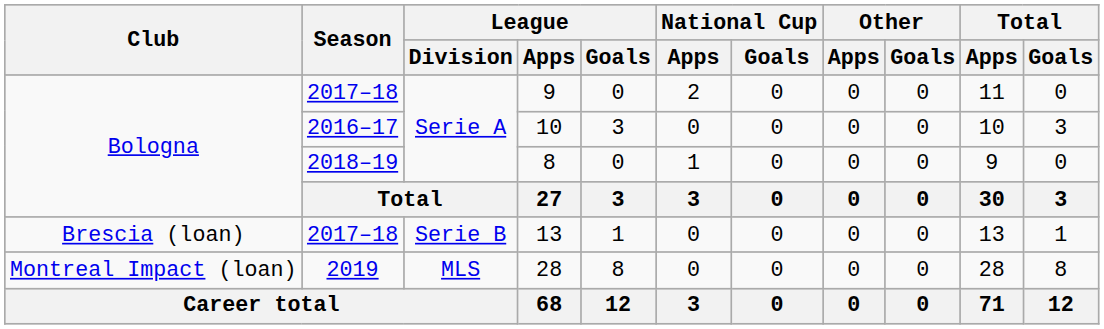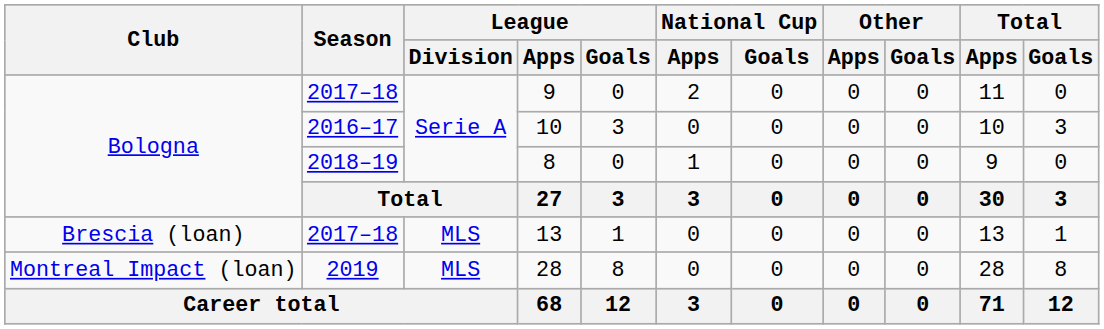(461, 235) Serie B -> (461, 235) MLS
